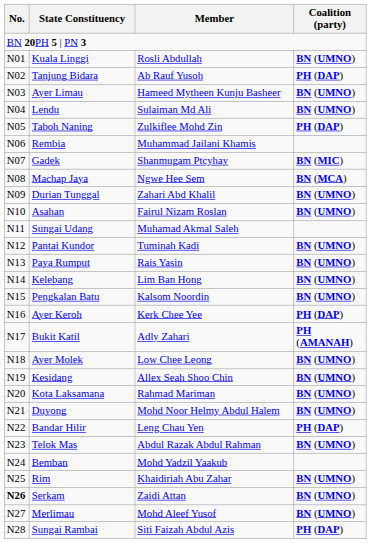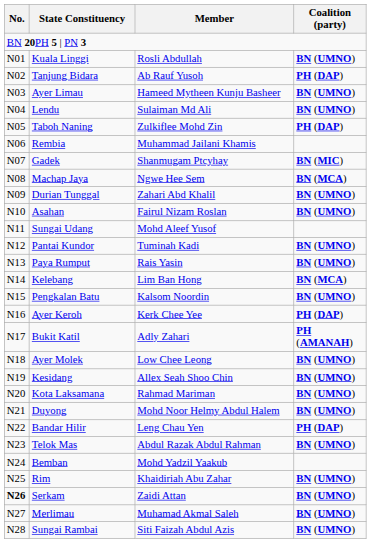(188, 229) Muhamad Akmal Saleh -> (177, 229) Mohd Aleef Yusof
(326, 280) BN (UMNO) -> (321, 280) BN (MCA)
(177, 513) Mohd Aleef Yusof -> (188, 513) Muhamad Akmal Saleh
(320, 530) PH (DAP) -> (326, 530) BN (UMNO)
